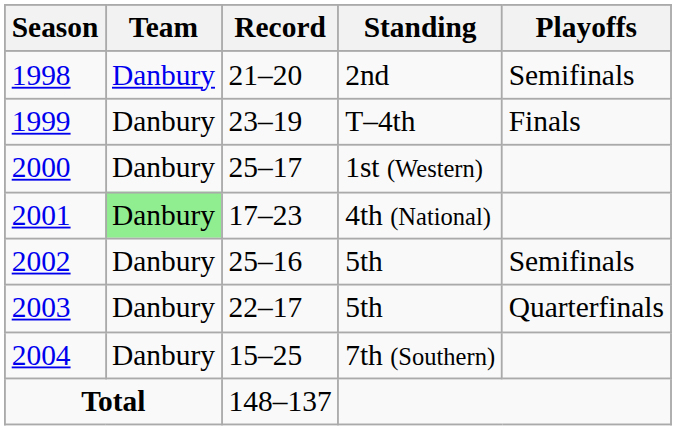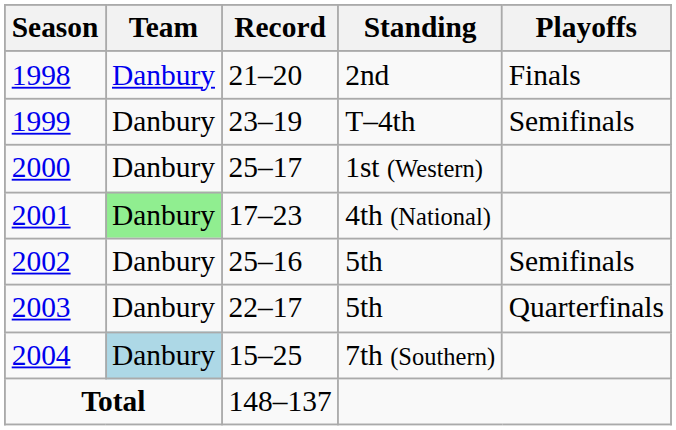(572, 74) Semifinals -> (545, 74) Finals
(545, 121) Finals -> (572, 121) Semifinals
(163, 354) no background -> (163, 354) lightblue background
